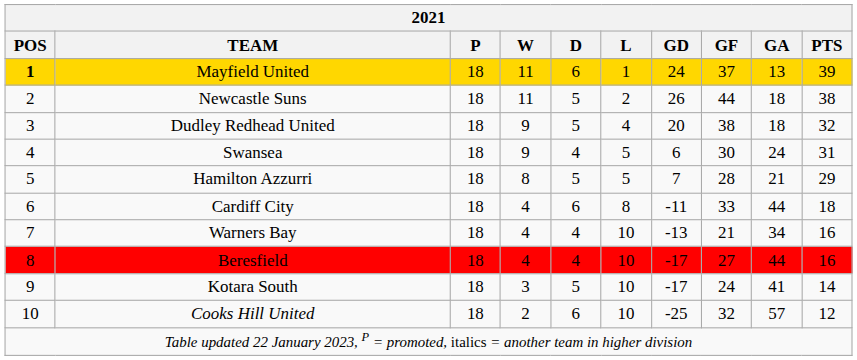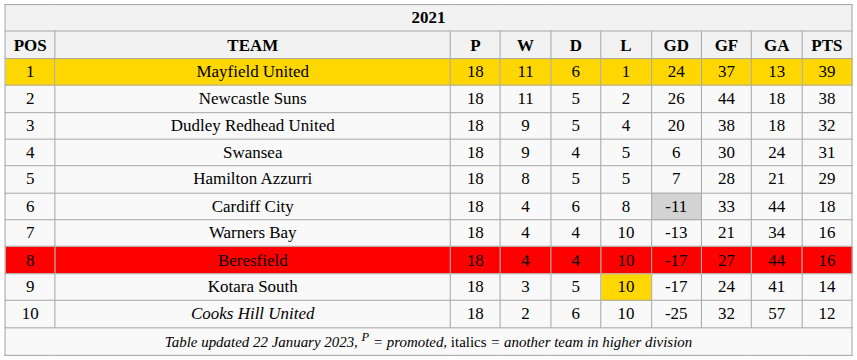(30, 71) bold -> (30, 71) normal
(676, 206) no background -> (676, 206) lightgrey background
(626, 286) no background -> (626, 286) gold background
